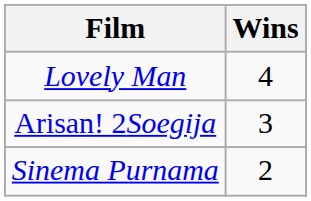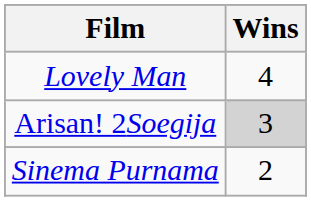(266, 123) no background -> (266, 123) lightgrey background
